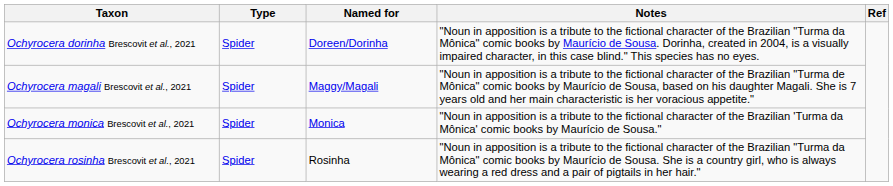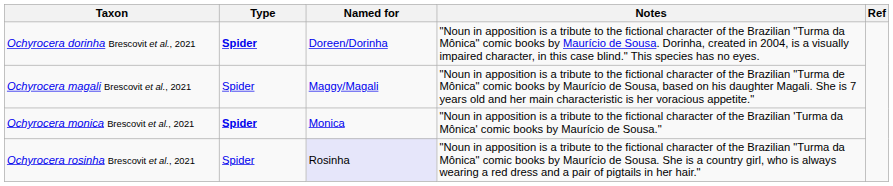(238, 43) normal -> (240, 43) bold
(238, 123) normal -> (240, 123) bold
(329, 160) no background -> (329, 160) lavender background
